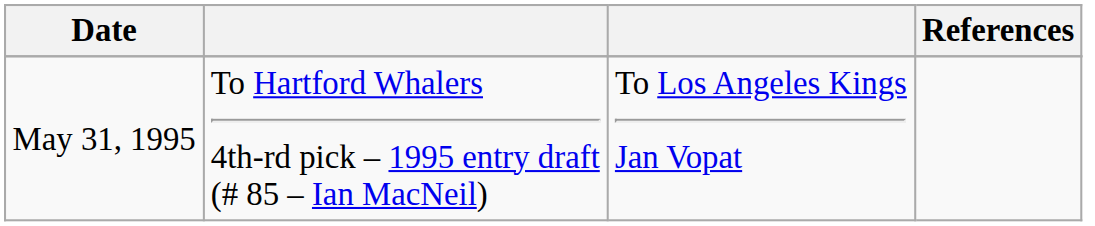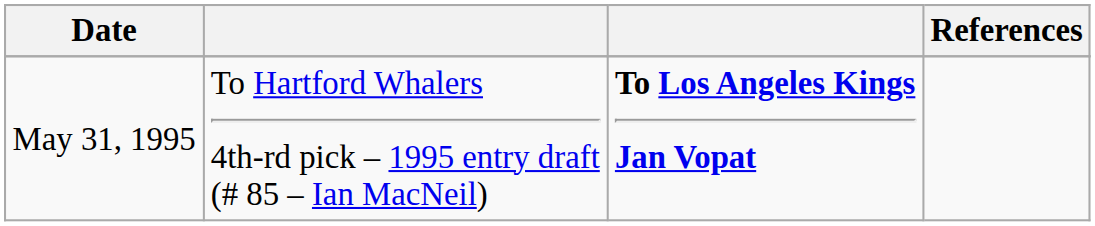(761, 119) normal -> (765, 119) bold
